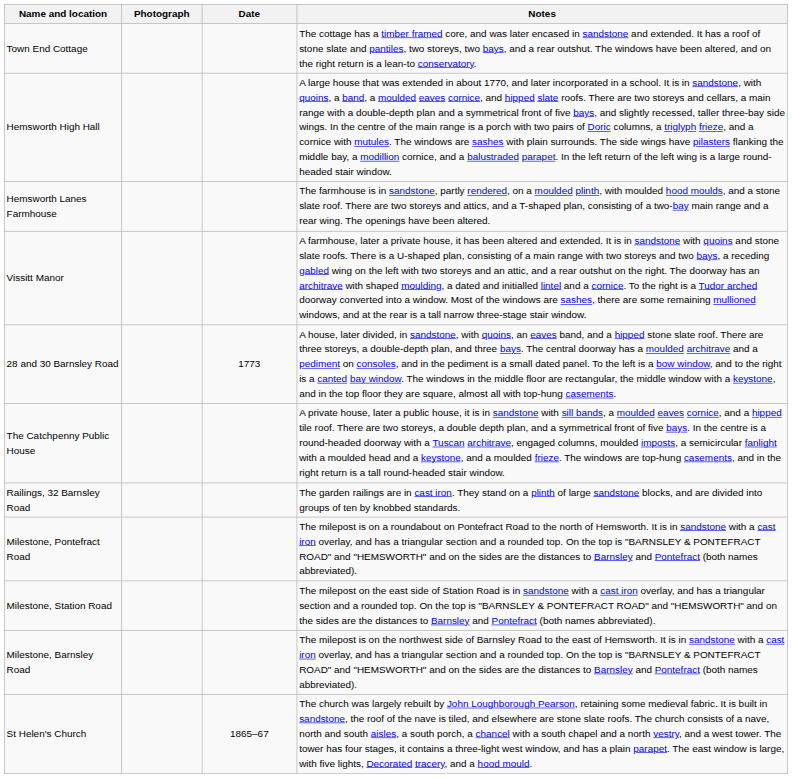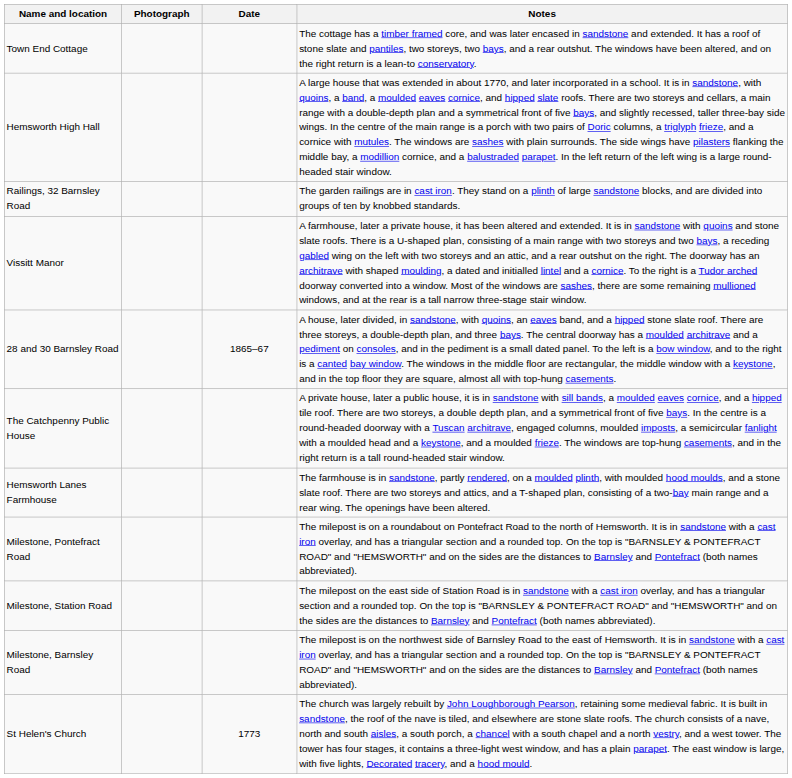rows swapped: (47, 206) <-> (53, 500)
(249, 364) 1773 -> (249, 349) 1865–67
(249, 734) 1865–67 -> (249, 734) 1773
